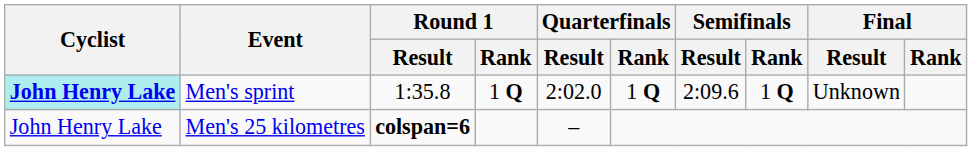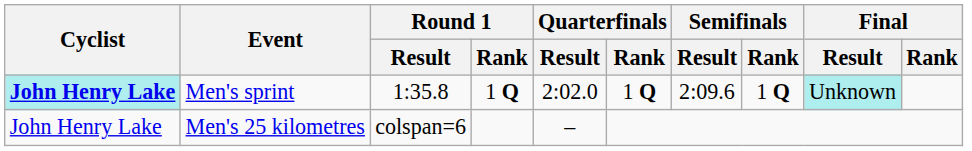(856, 92) no background -> (853, 92) paleturquoise background
(423, 127) bold -> (421, 127) normal
